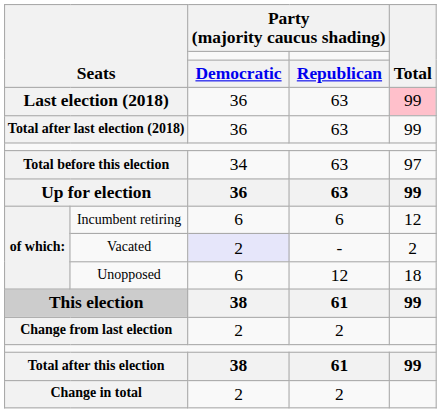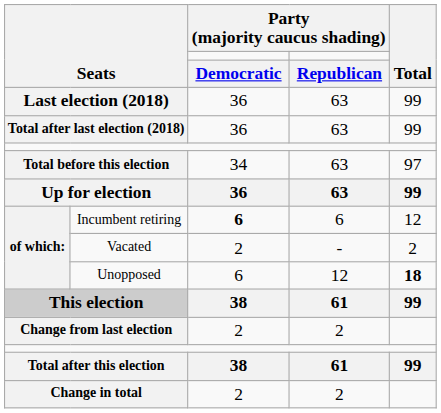(413, 101) pink background -> (413, 101) no background
(239, 219) normal -> (239, 219) bold
(239, 247) lavender background -> (239, 247) no background
(413, 275) normal -> (413, 275) bold
